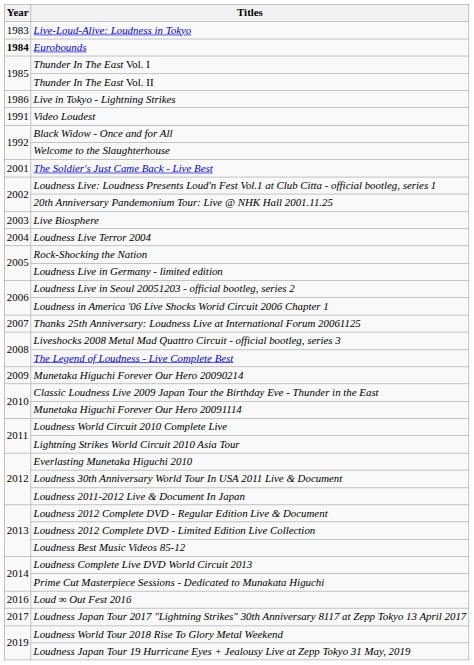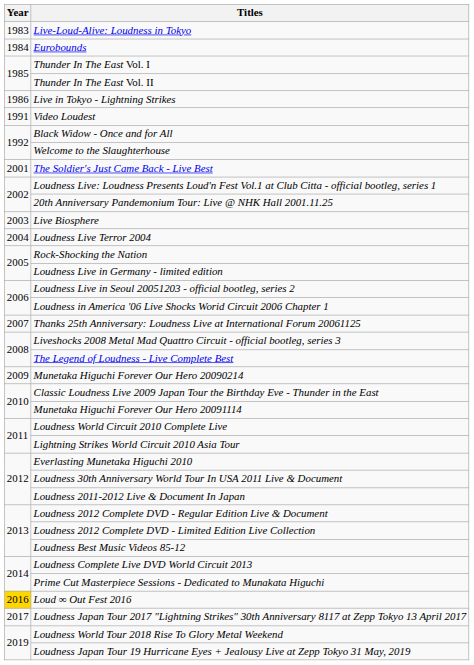(18, 47) bold -> (18, 47) normal
(18, 599) no background -> (18, 599) gold background
